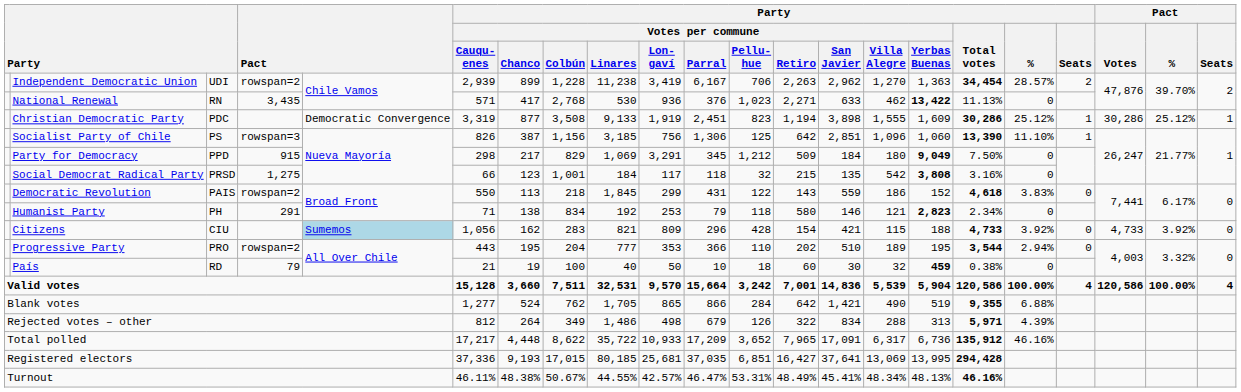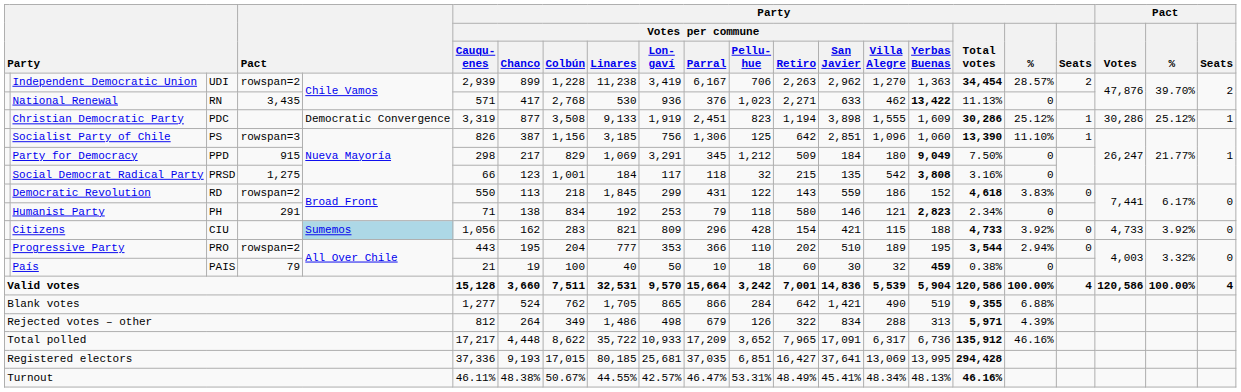(222, 193) PAIS -> (216, 193) RD
(216, 267) RD -> (222, 267) PAIS
